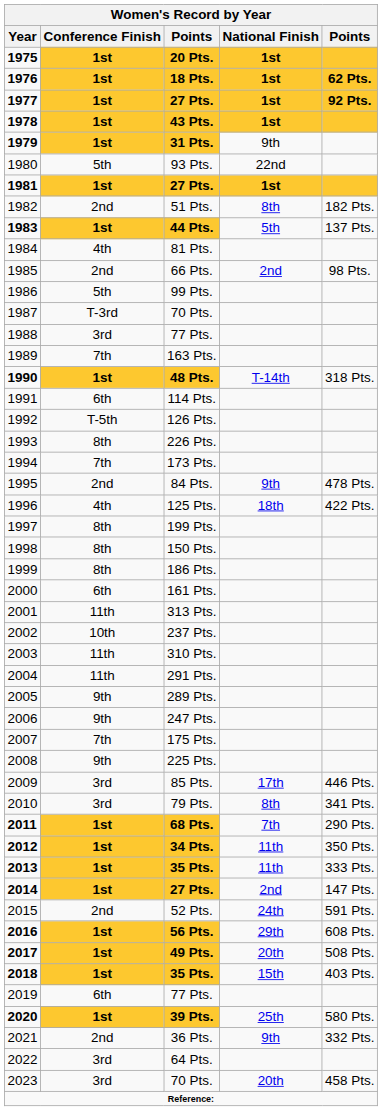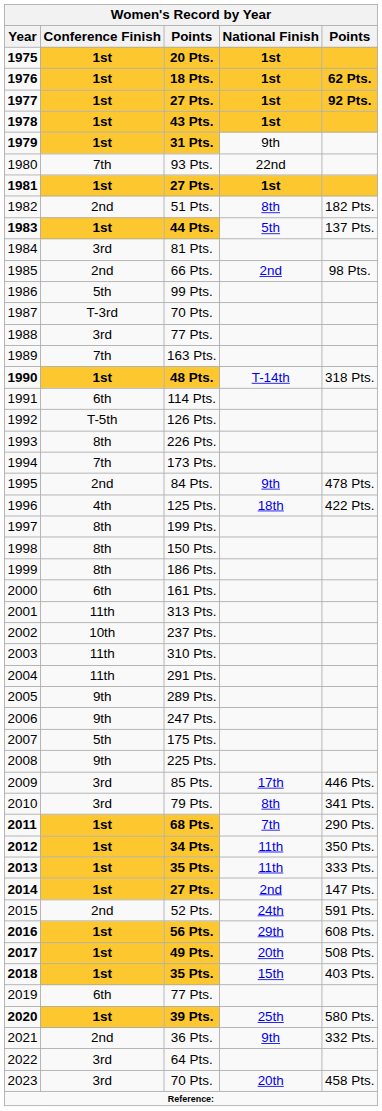(102, 164) 5th -> (102, 164) 7th
(102, 249) 4th -> (102, 249) 3rd
(102, 739) 7th -> (102, 739) 5th
